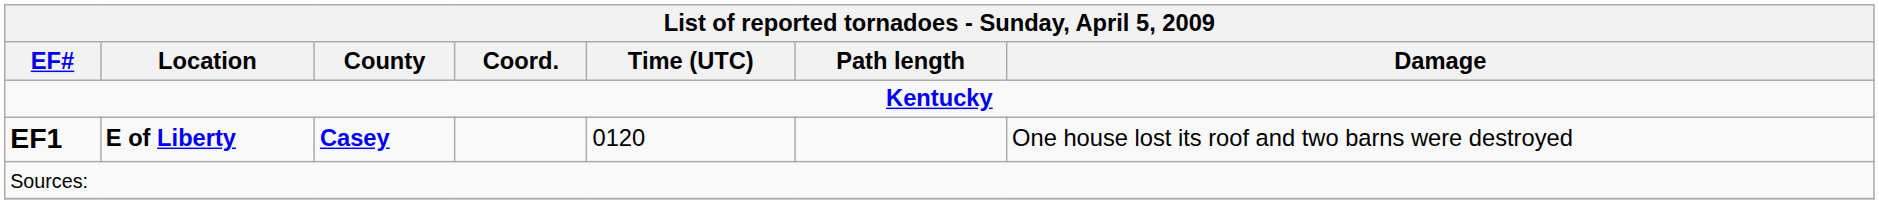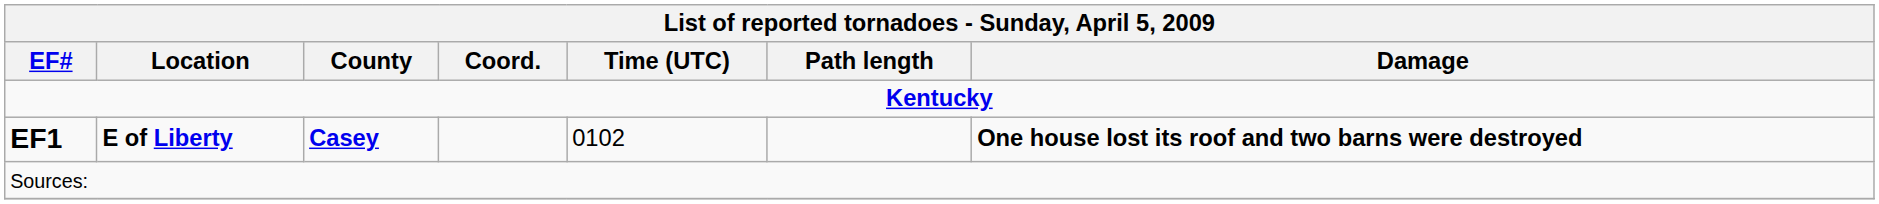(619, 138) 0120 -> (599, 138) 0102
(1292, 138) normal -> (1280, 138) bold
